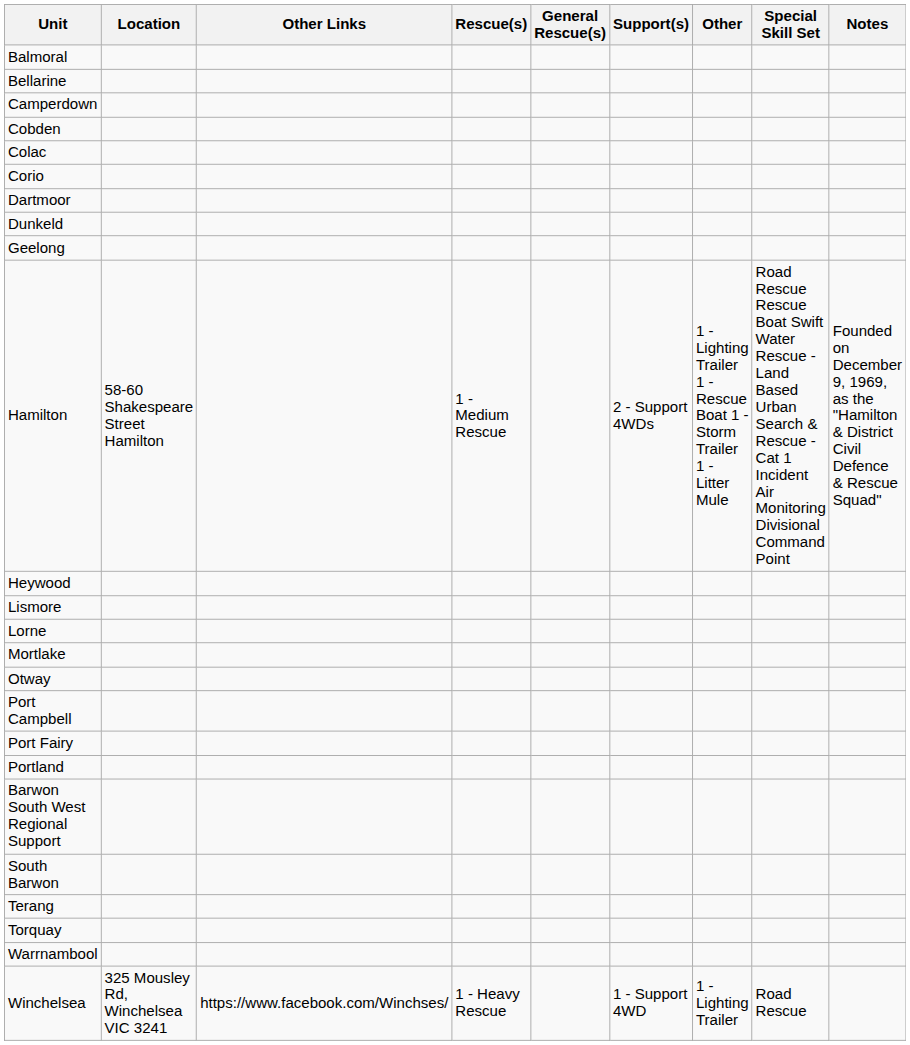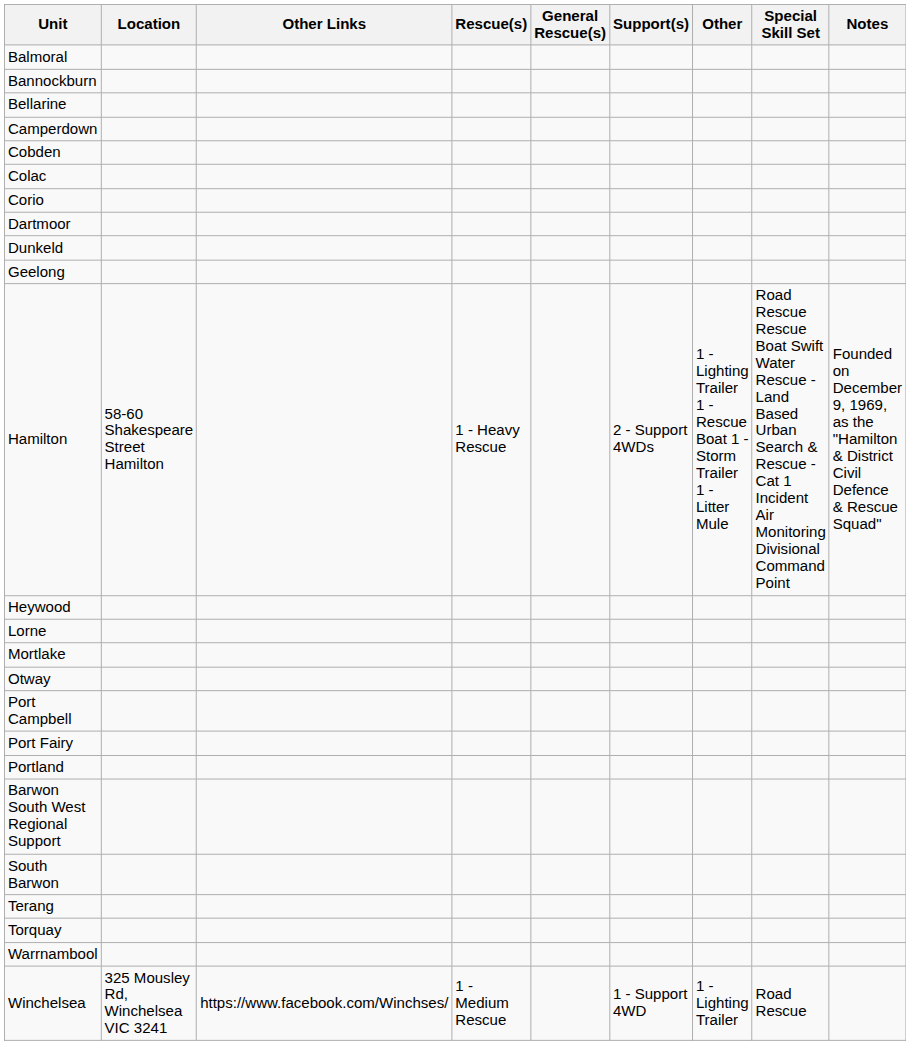+ row: (52, 81)
(482, 415) 1 - Medium Rescue -> (488, 439) 1 - Heavy Rescue
- row: (35, 607)
(488, 1003) 1 - Heavy Rescue -> (482, 1003) 1 - Medium Rescue
